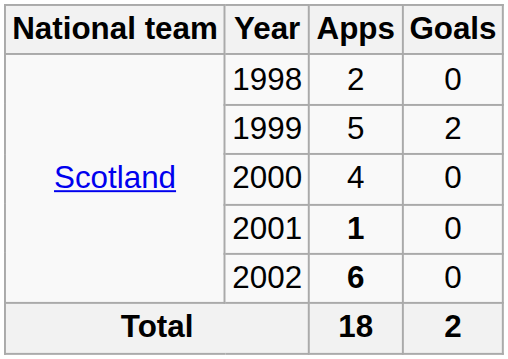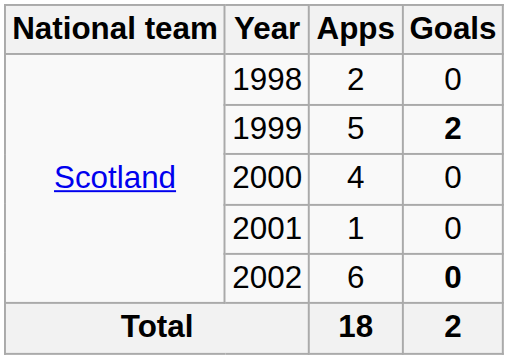(453, 128) normal -> (453, 128) bold
(356, 228) bold -> (356, 228) normal
(356, 278) bold -> (356, 278) normal
(453, 278) normal -> (453, 278) bold
